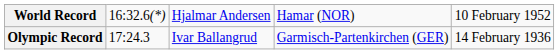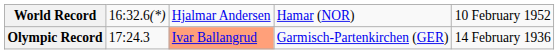(214, 38) no background -> (214, 38) lightsalmon background
